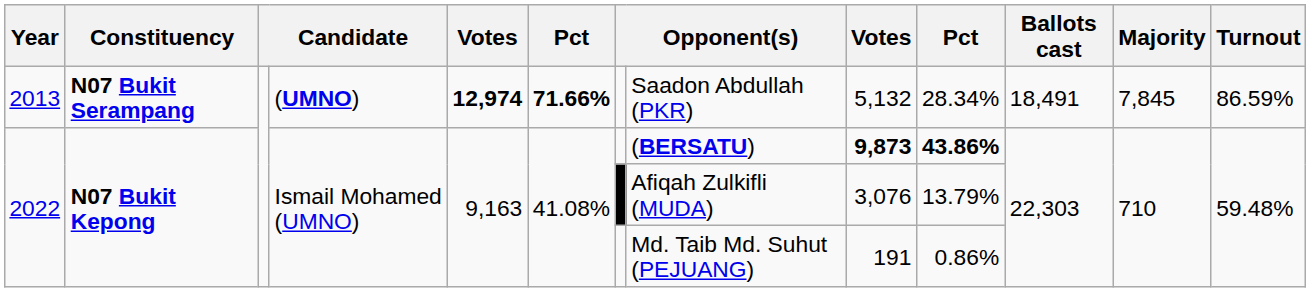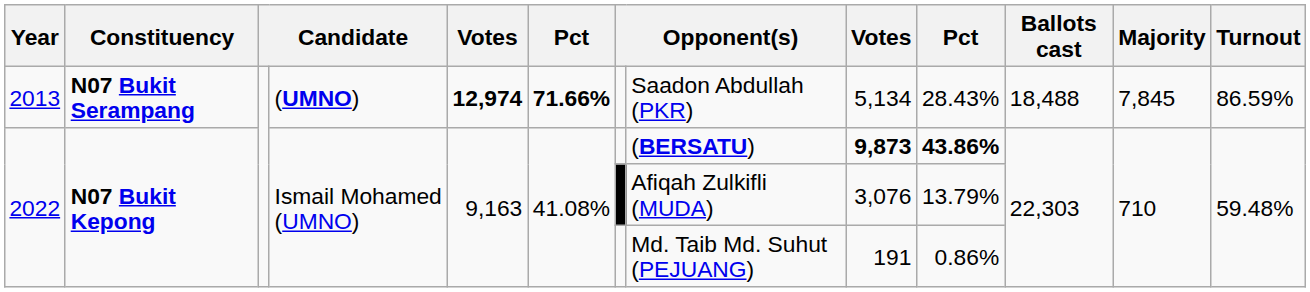(883, 97) 5,132 -> (883, 97) 5,134
(961, 97) 28.34% -> (961, 97) 28.43%
(1045, 97) 18,491 -> (1045, 97) 18,488
